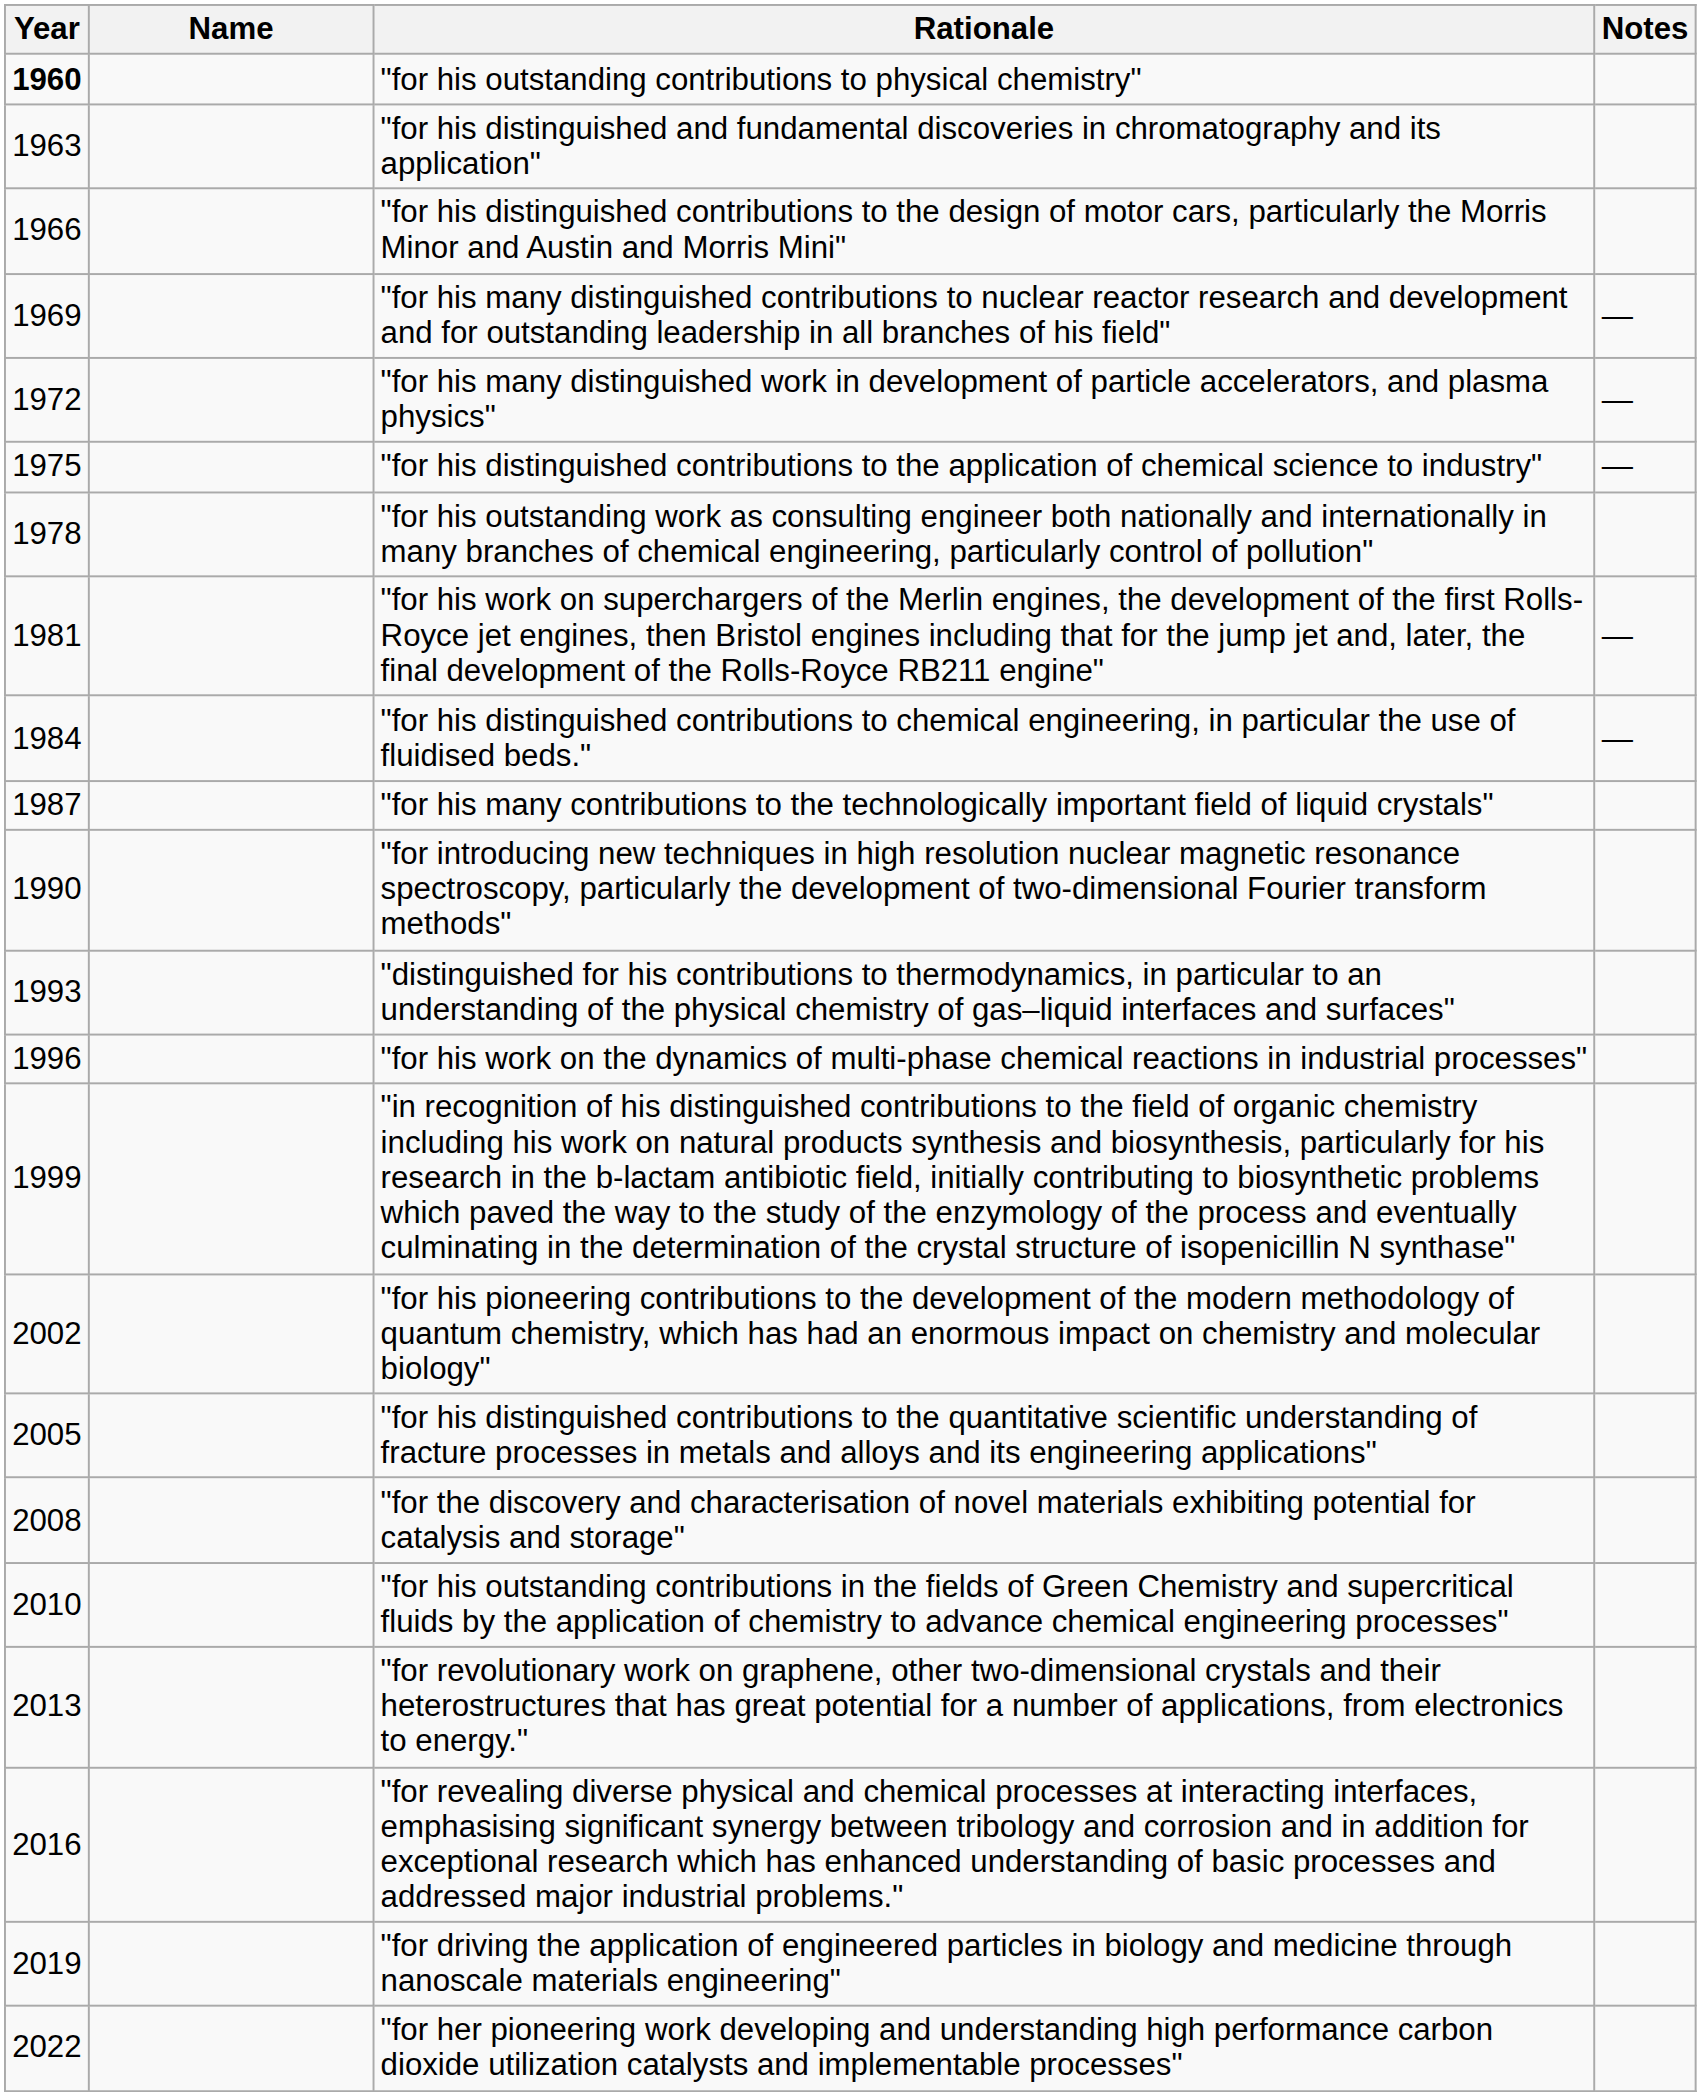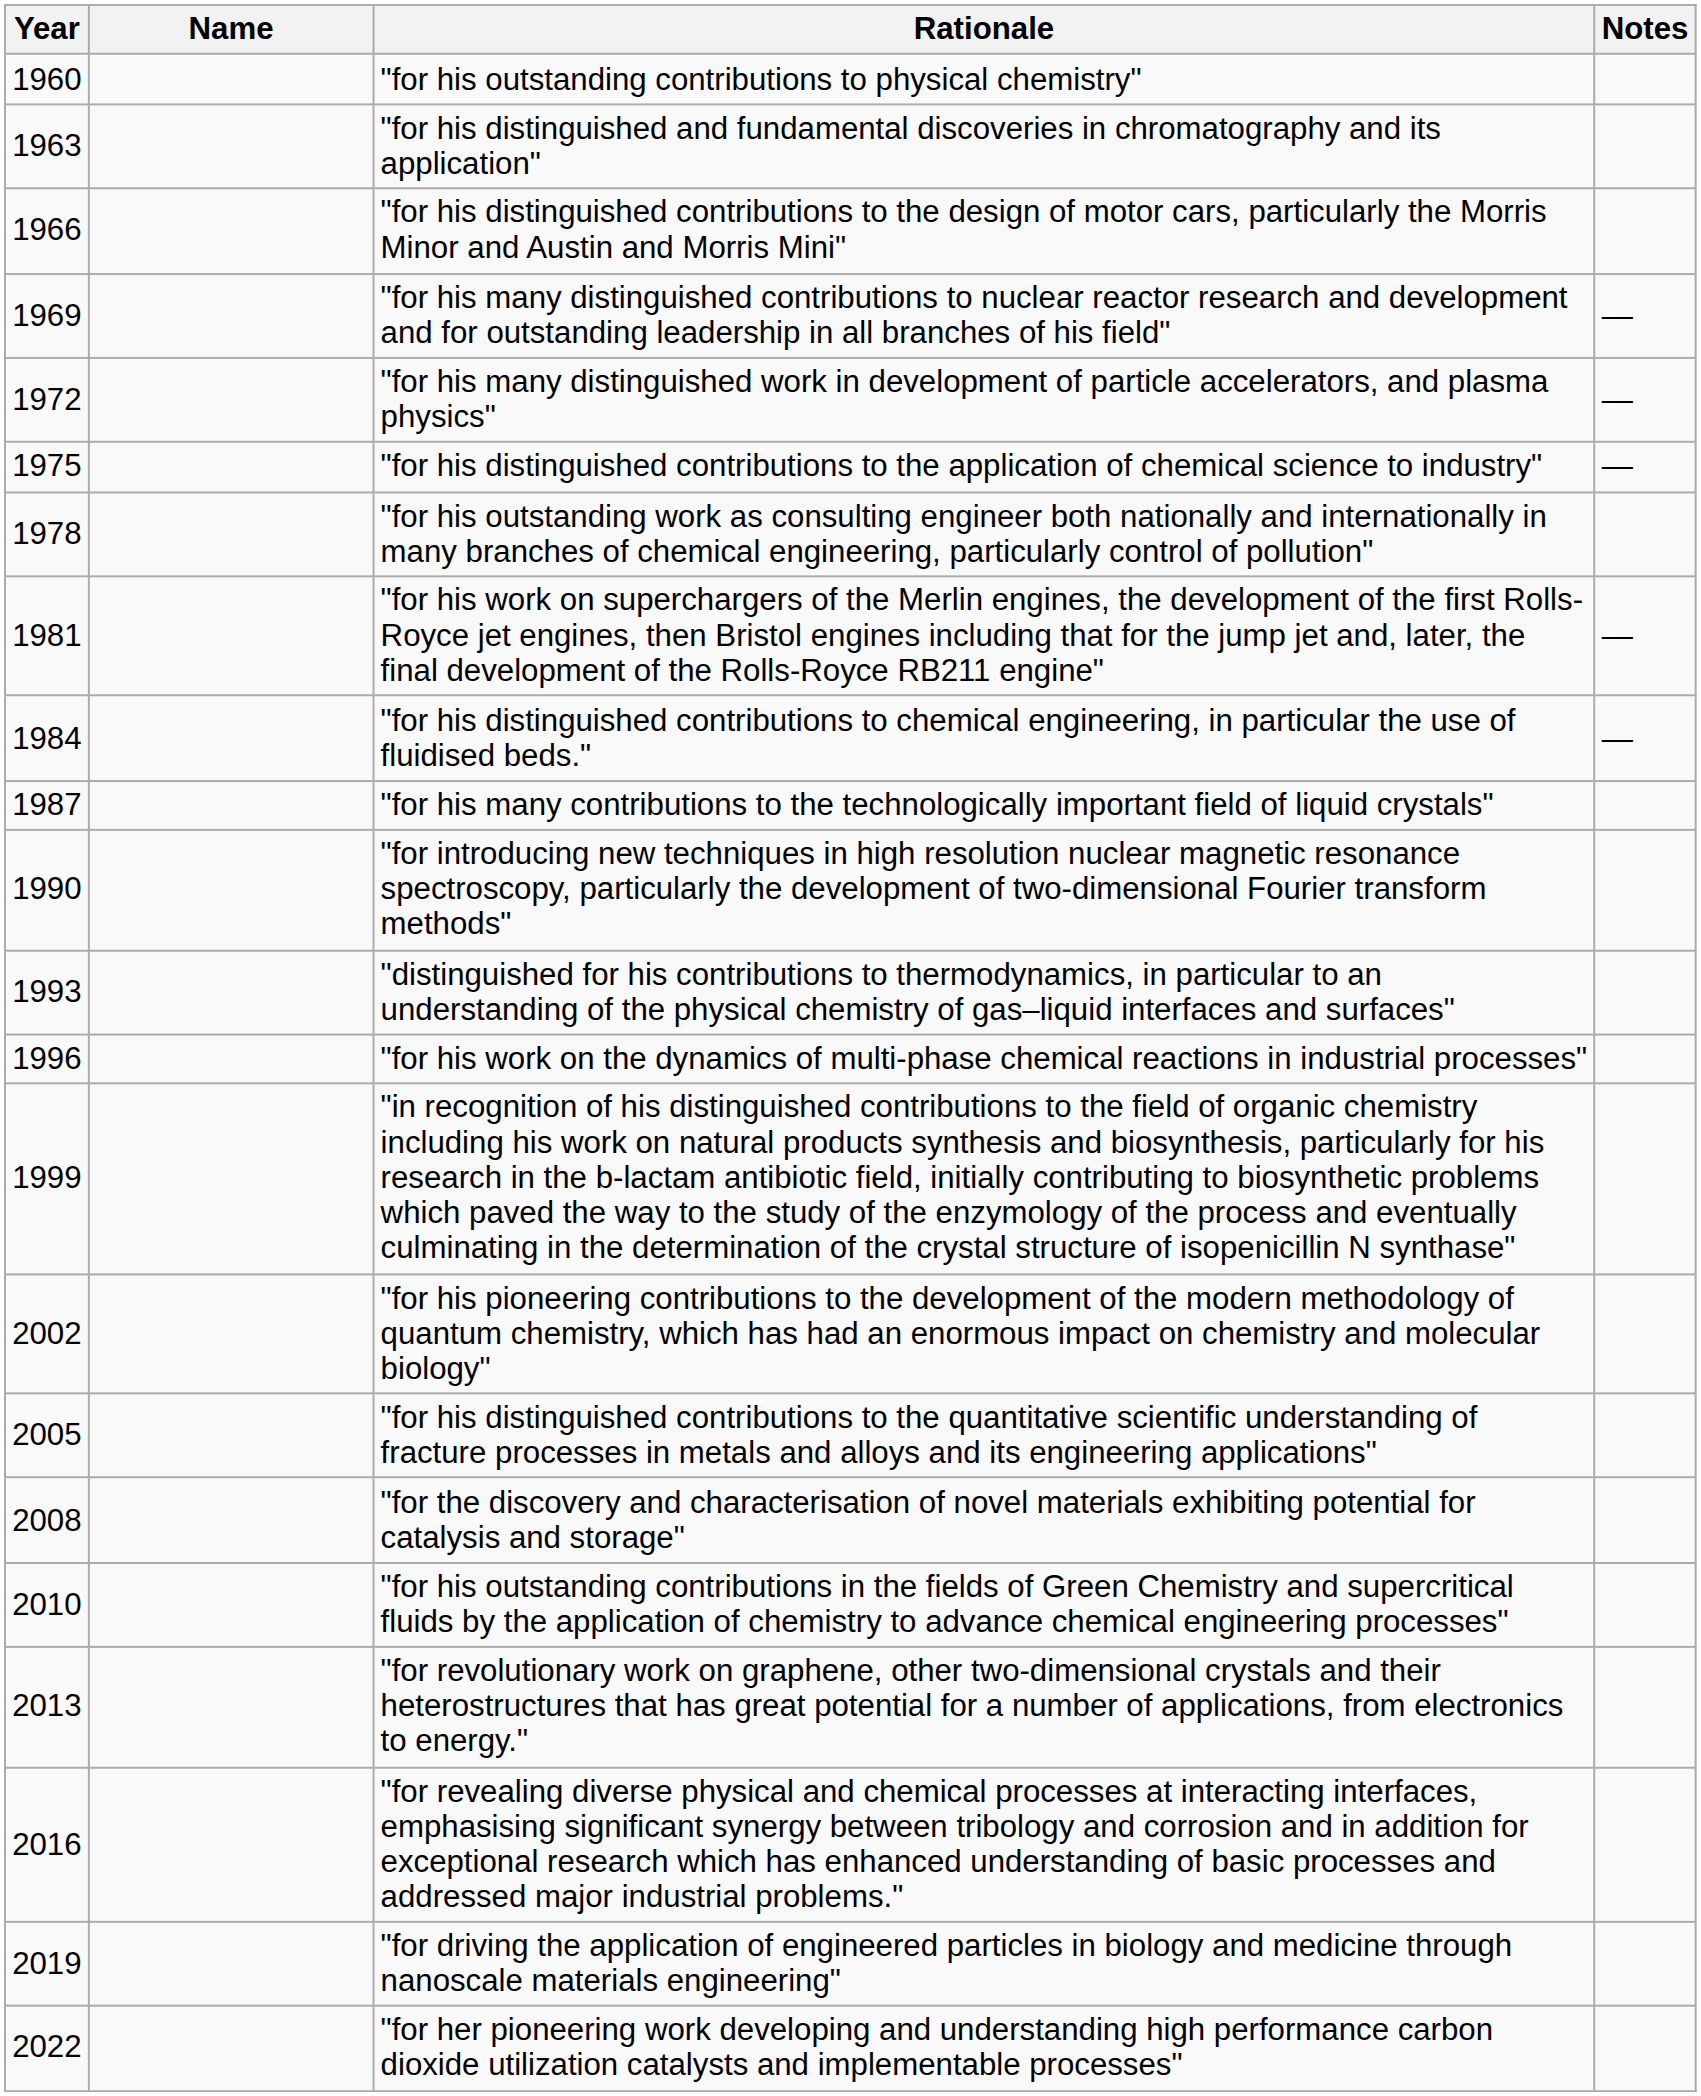(47, 78) bold -> (47, 78) normal
